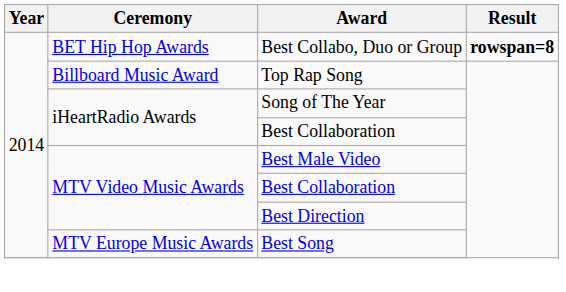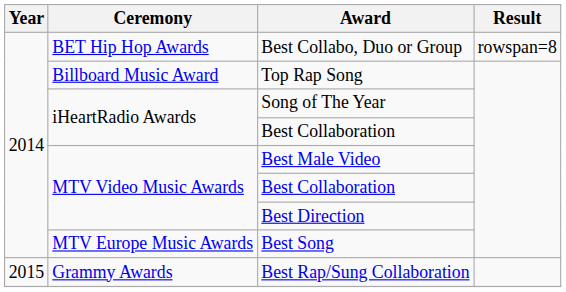(512, 46) bold -> (517, 46) normal
+ row: (112, 272)
